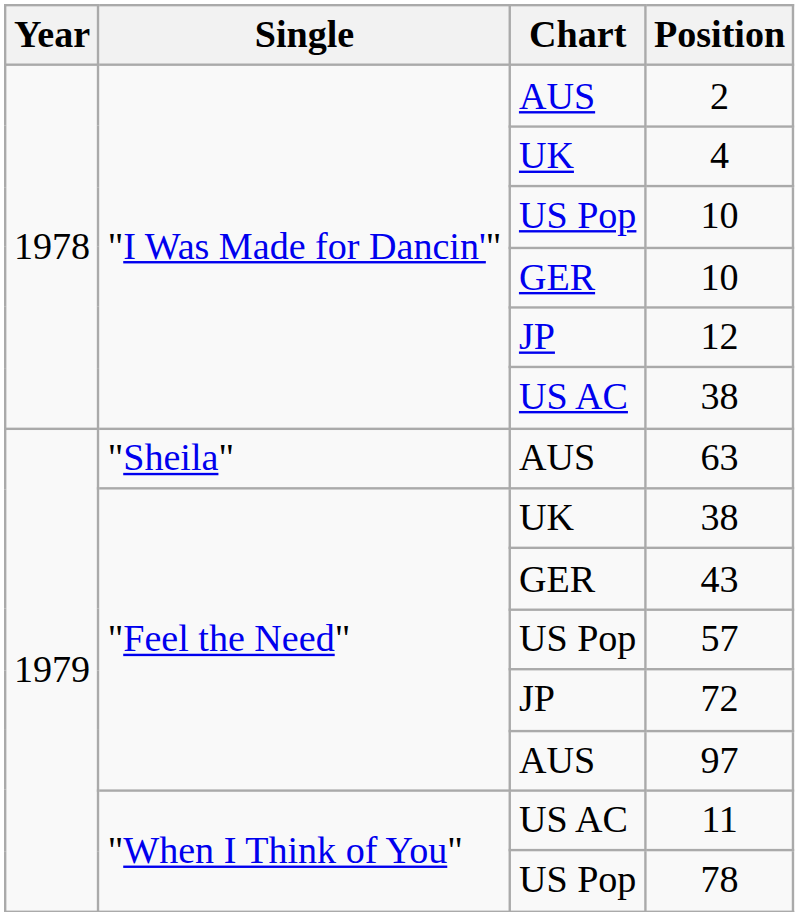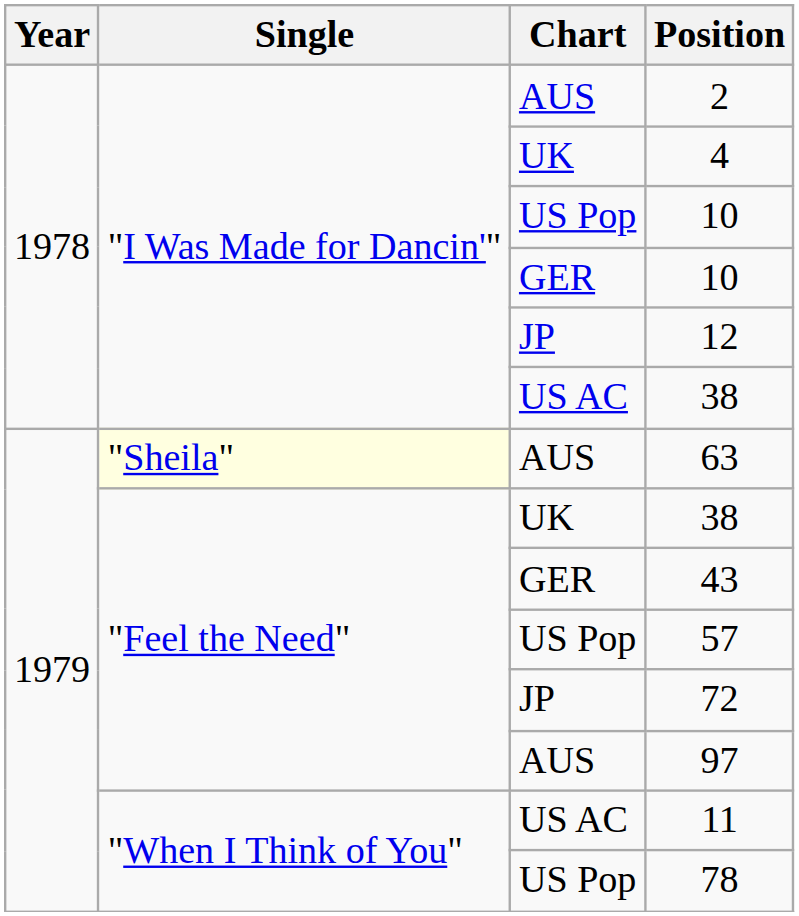(171, 457) no background -> (171, 457) lightyellow background
